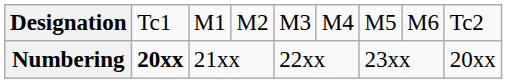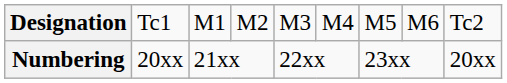(160, 59) bold -> (160, 59) normal
